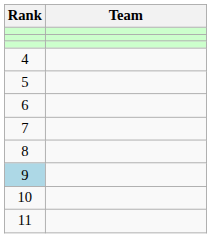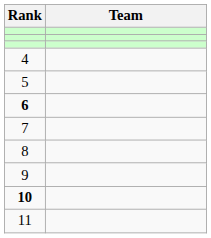(25, 105) normal -> (25, 105) bold
(25, 174) lightblue background -> (25, 174) no background
(25, 197) normal -> (25, 197) bold
